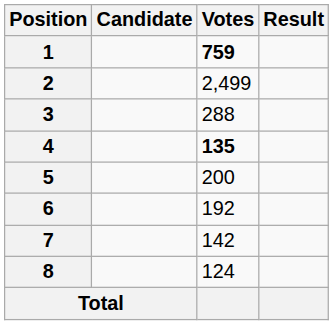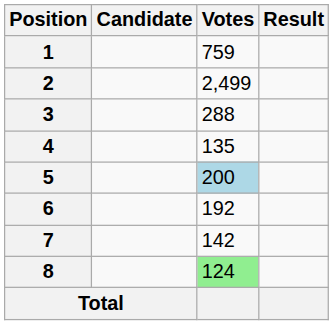(218, 51) bold -> (218, 51) normal
(218, 146) bold -> (218, 146) normal
(218, 177) no background -> (218, 177) lightblue background
(218, 271) no background -> (218, 271) lightgreen background
